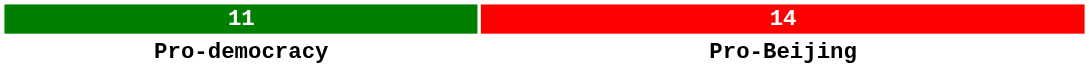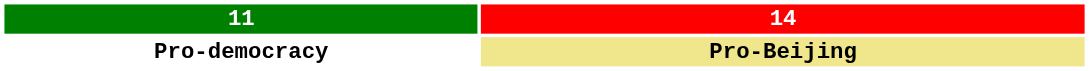(783, 52) no background -> (783, 52) khaki background
